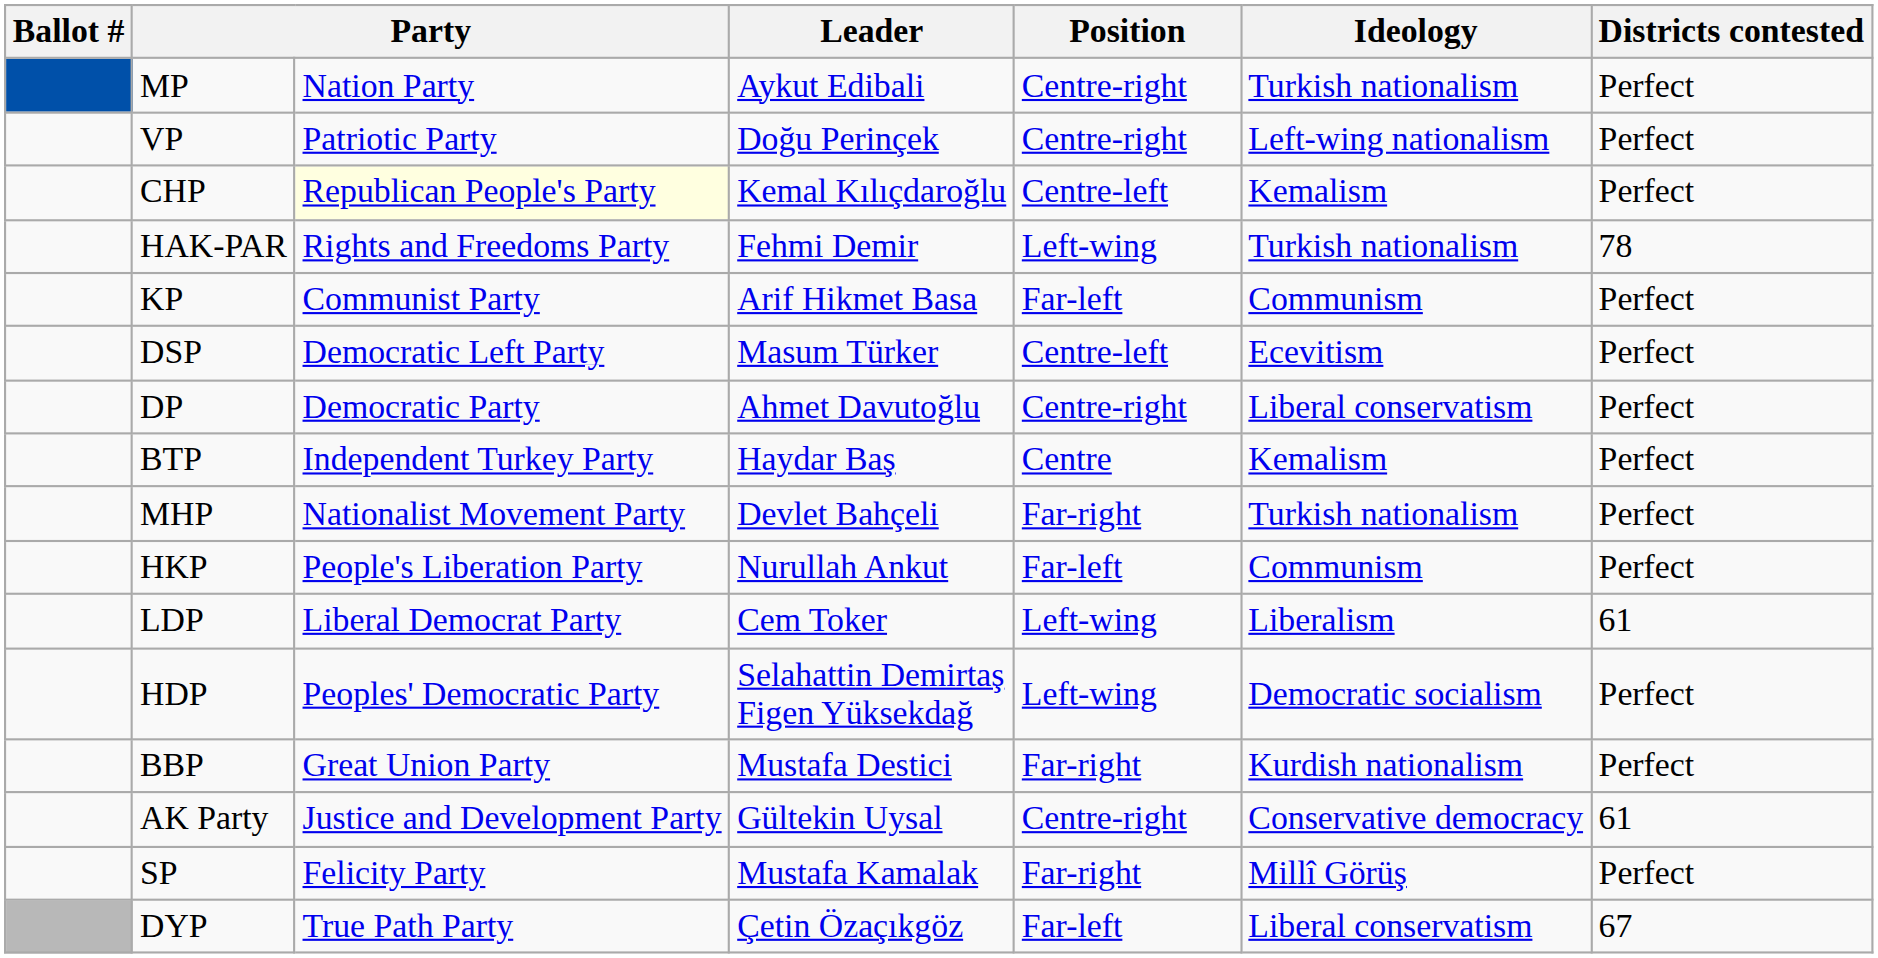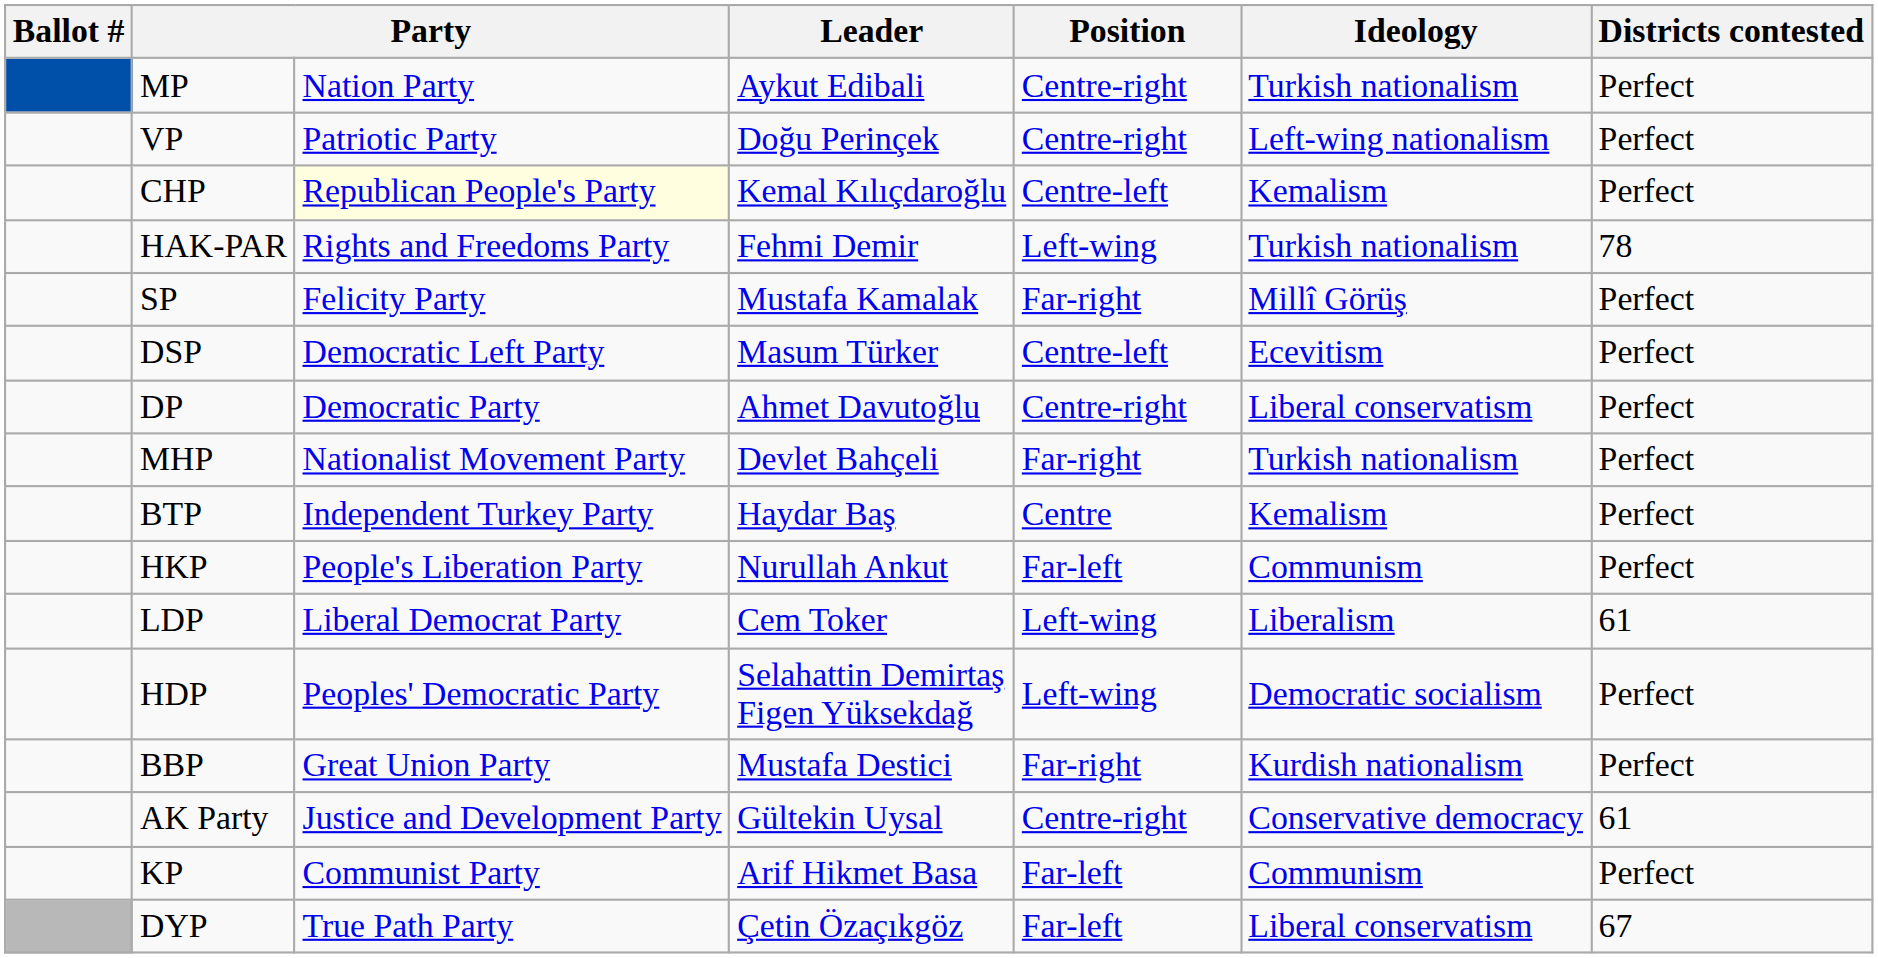rows swapped: (159, 872) <-> (162, 298)
rows swapped: (171, 459) <-> (177, 513)
